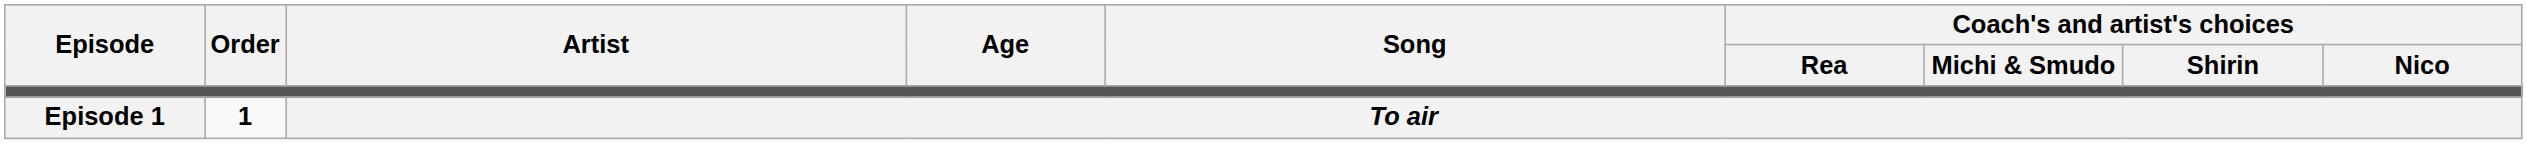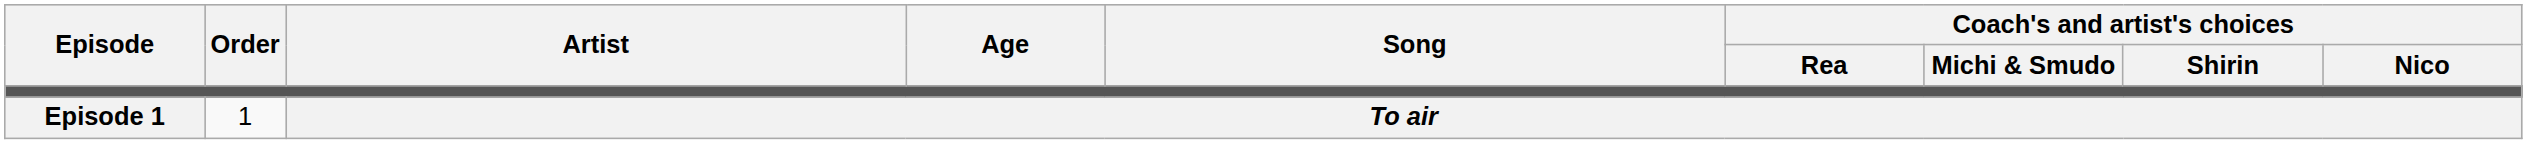(245, 117) bold -> (245, 117) normal
